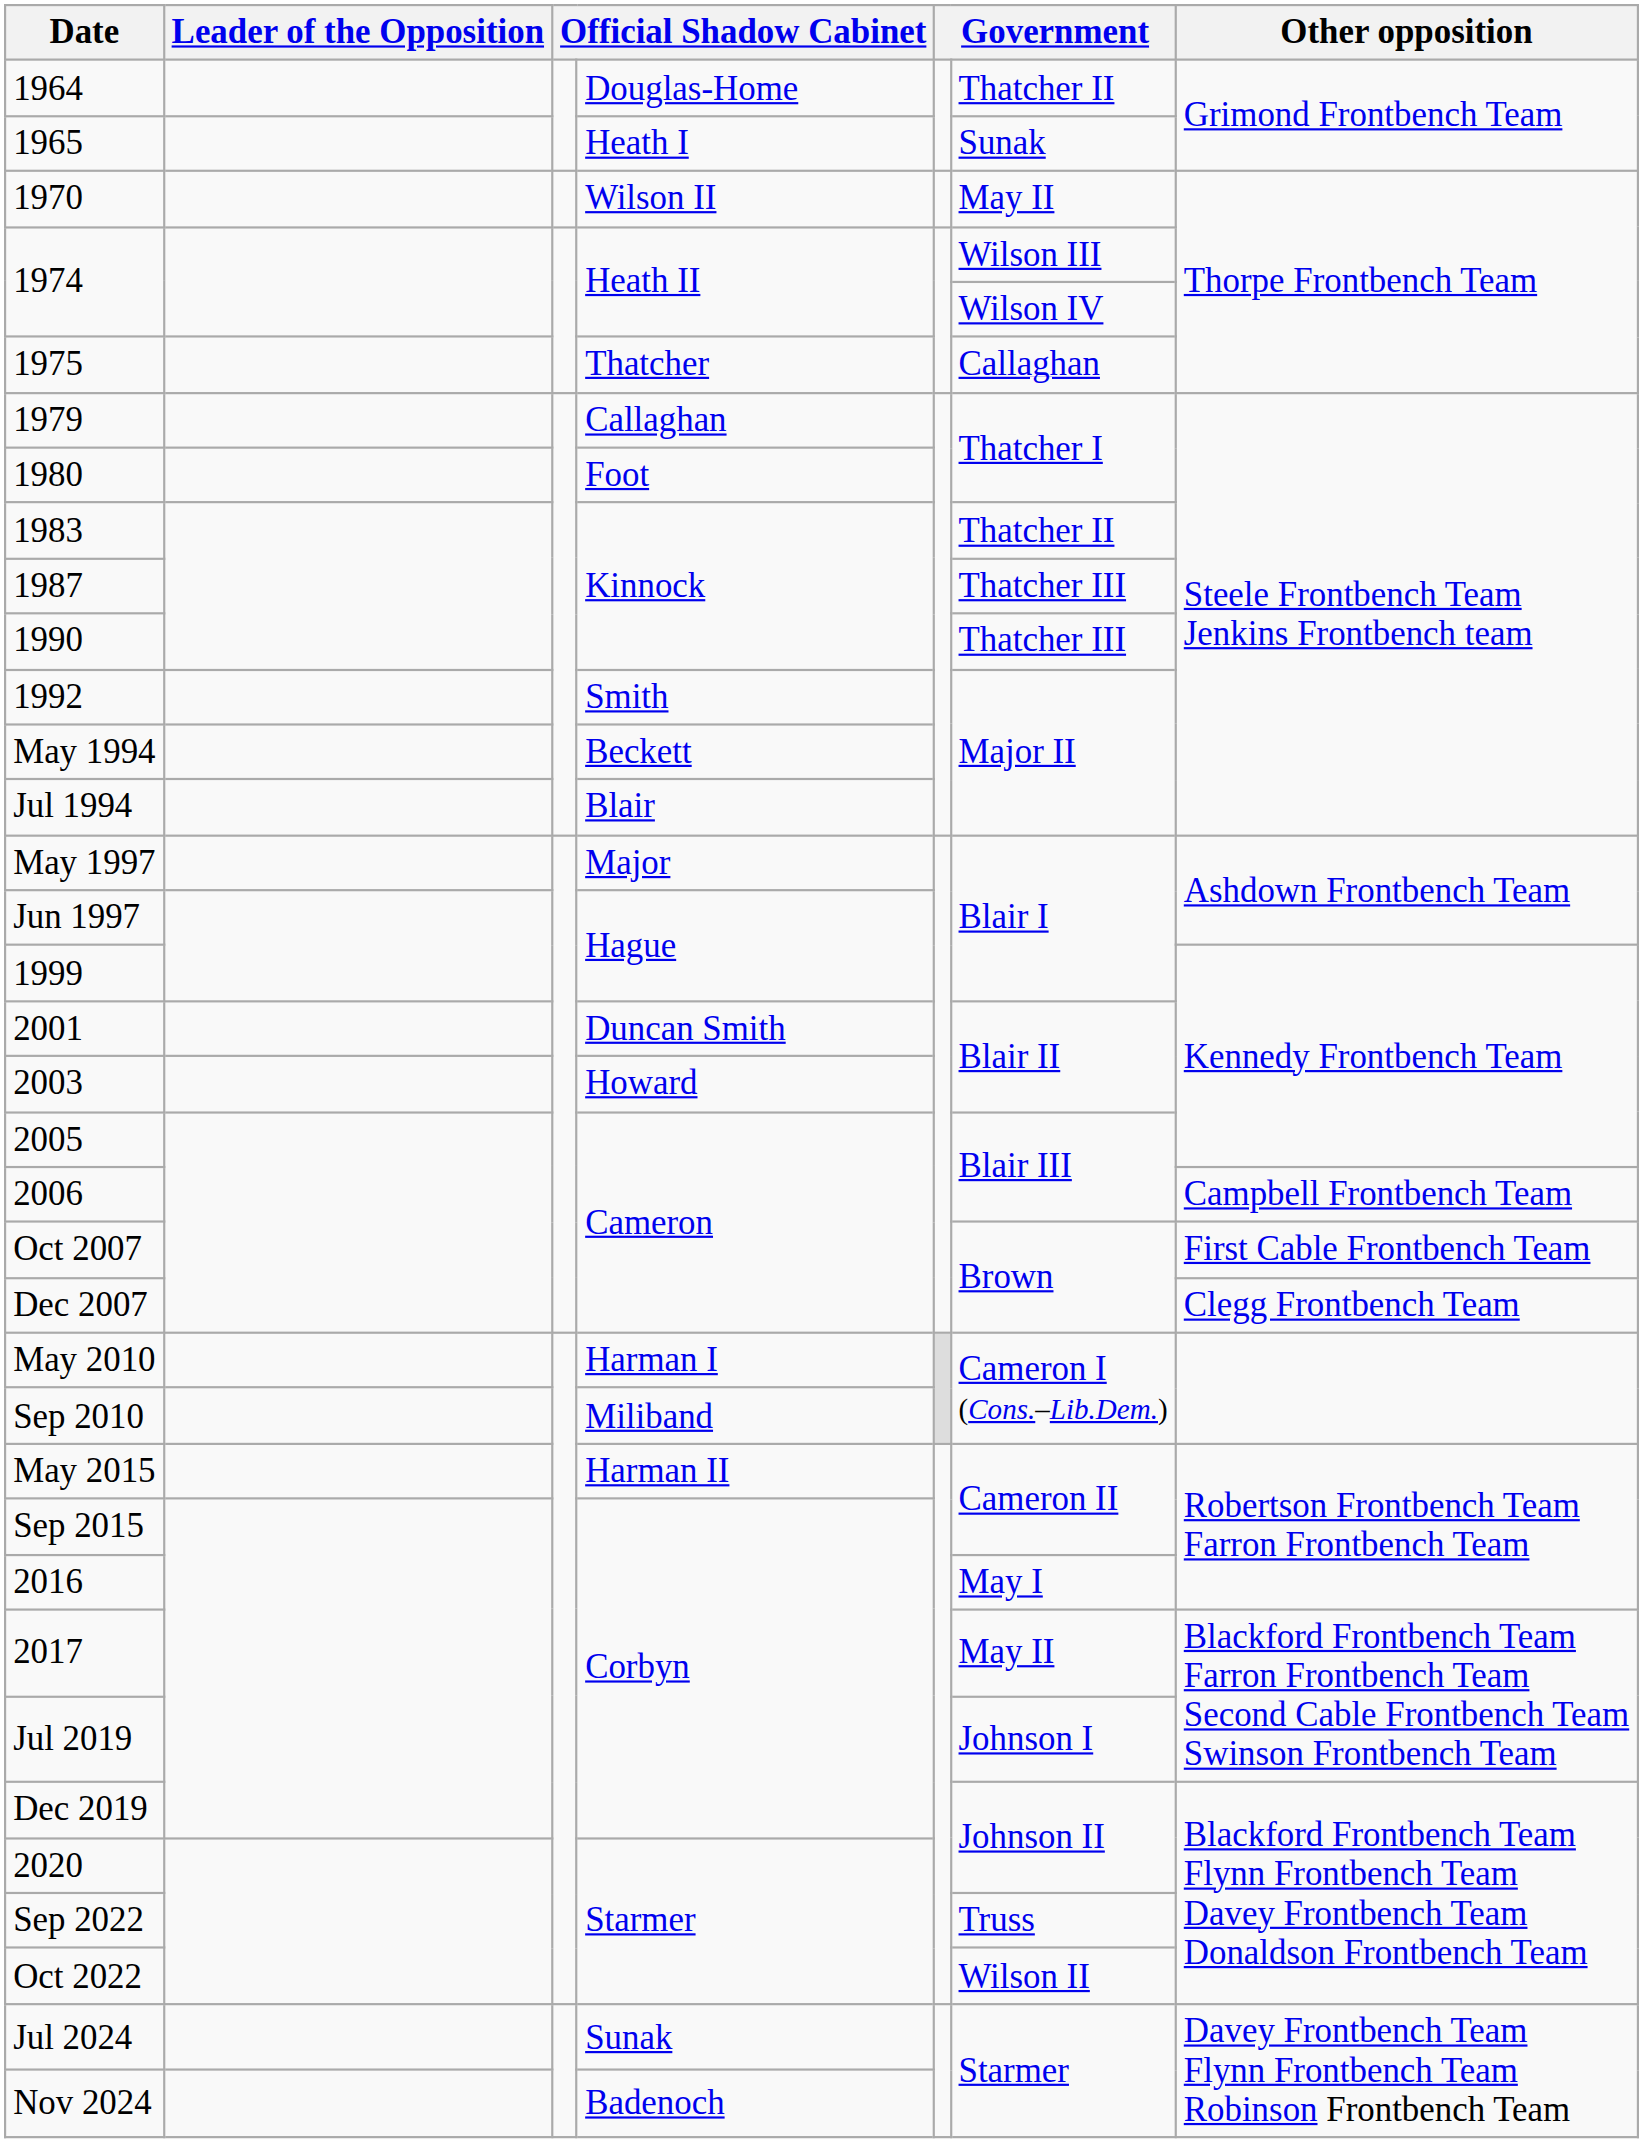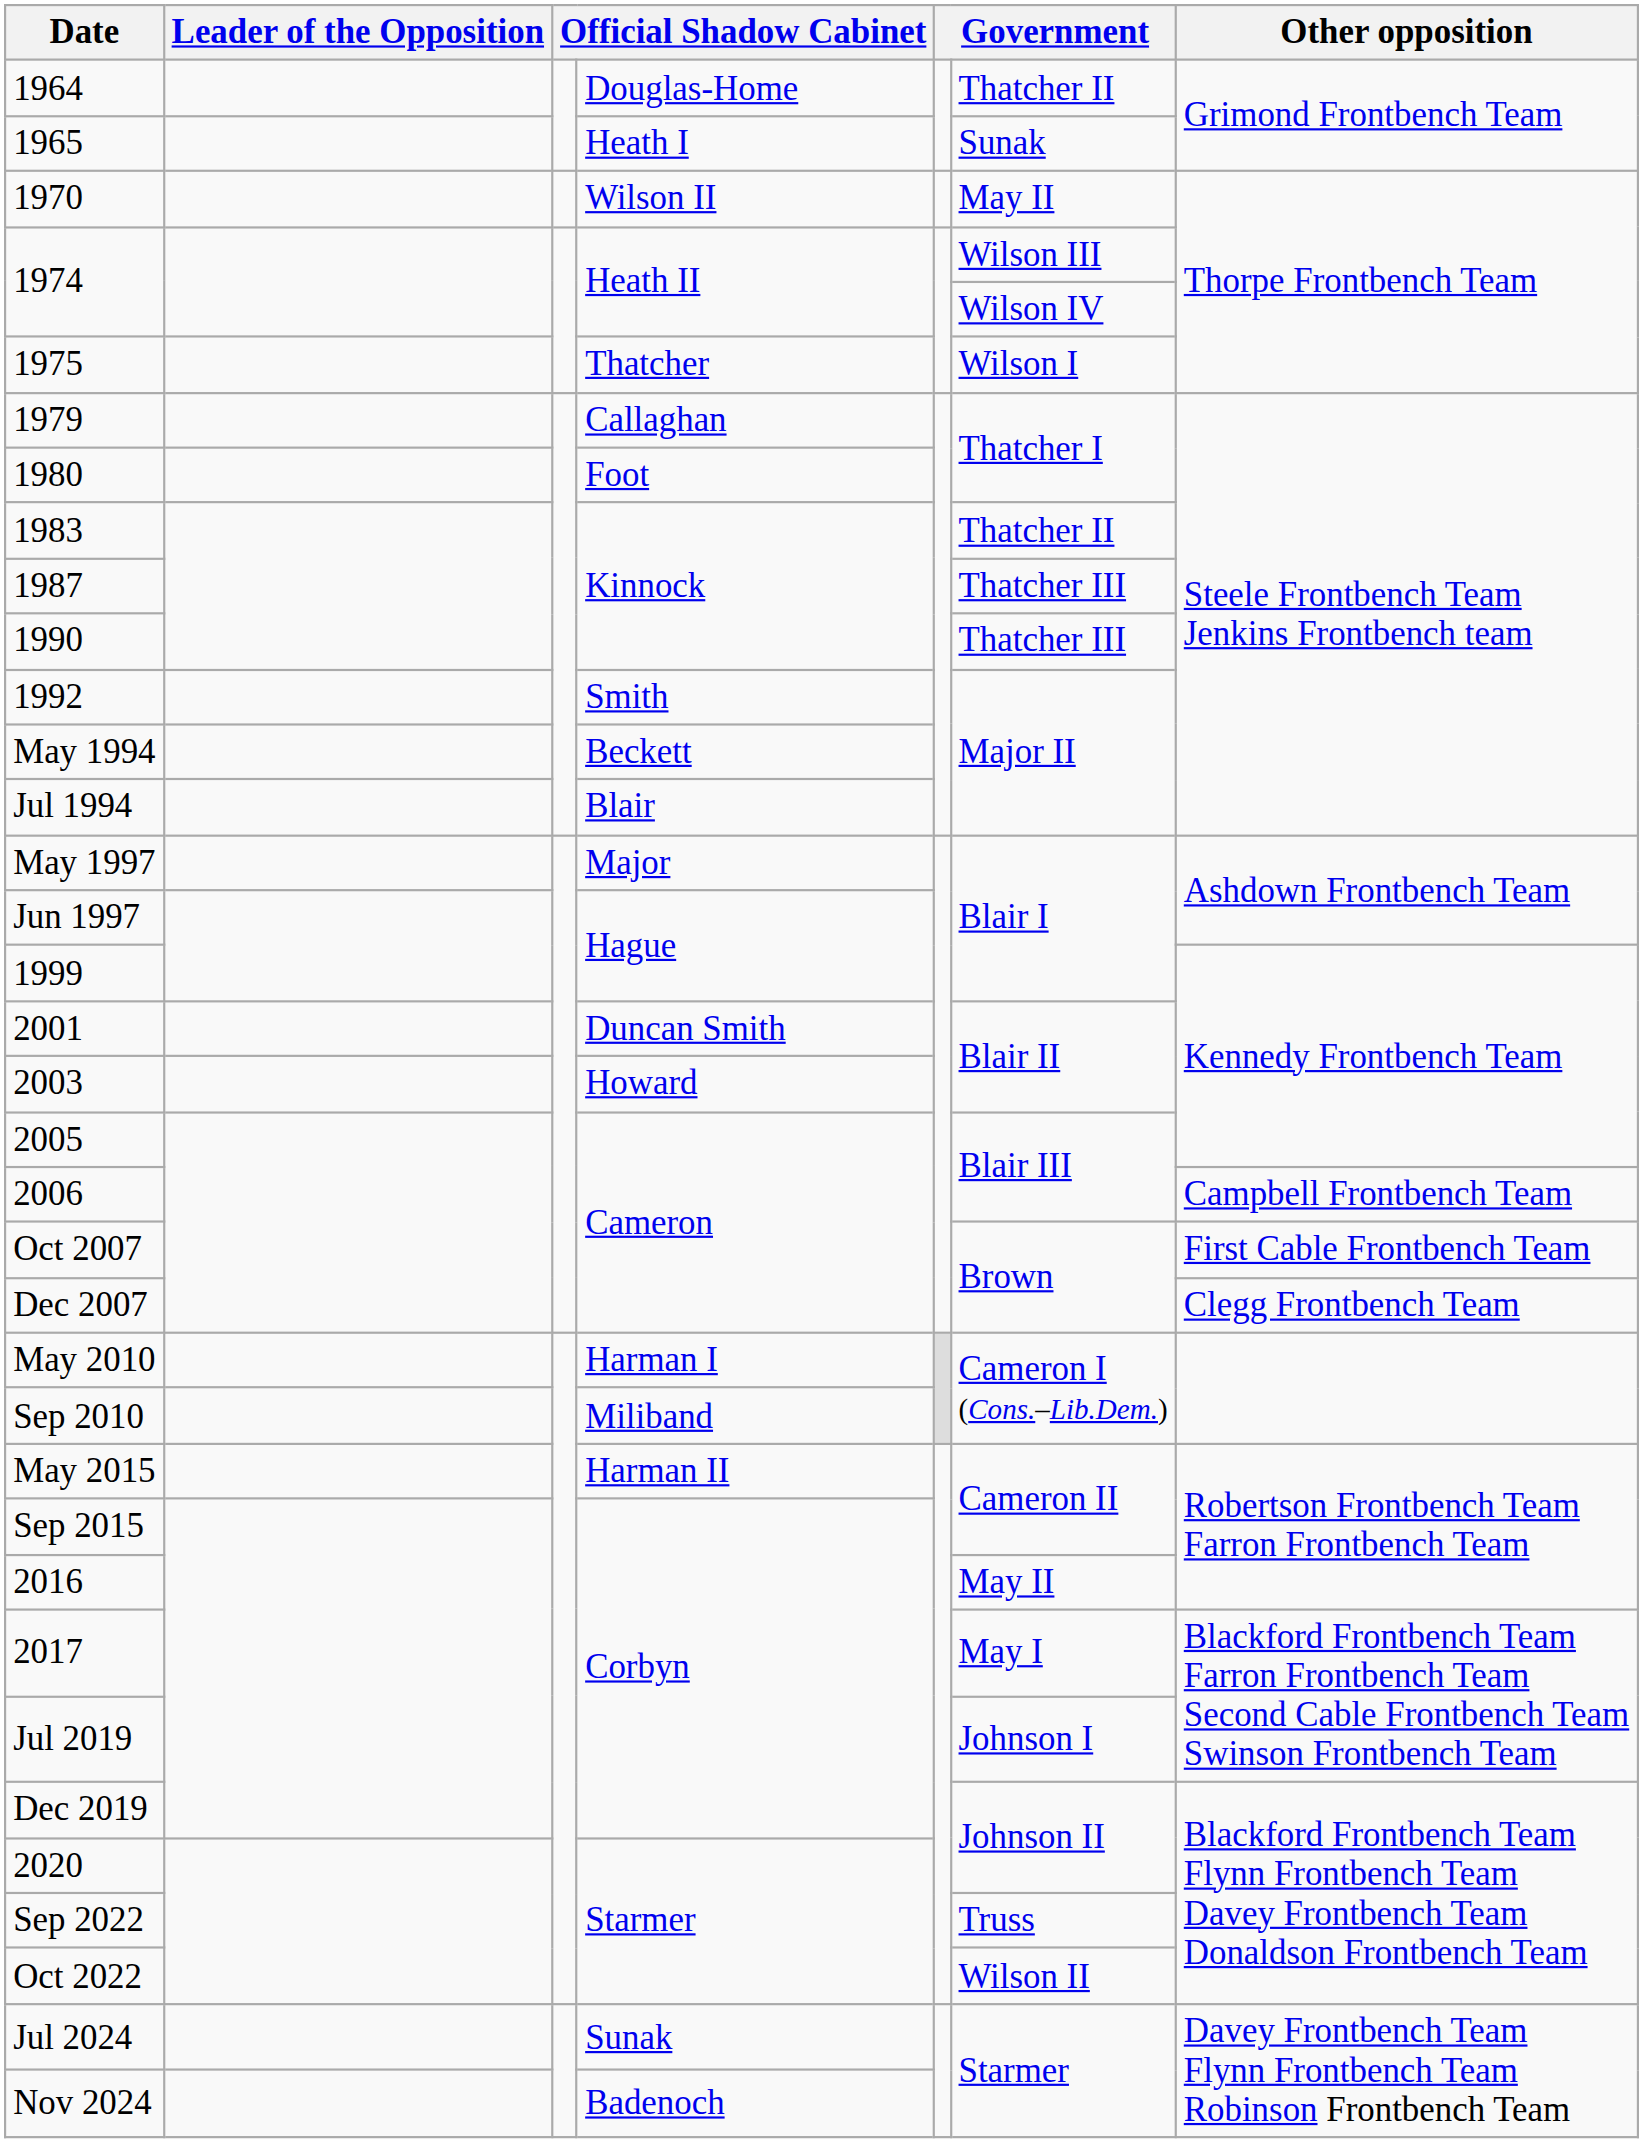(1029, 364) Callaghan -> (1018, 364) Wilson I
(1001, 1581) May I -> (1006, 1581) May II
(1006, 1651) May II -> (1001, 1651) May I
